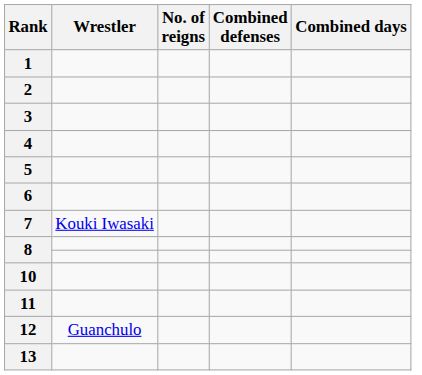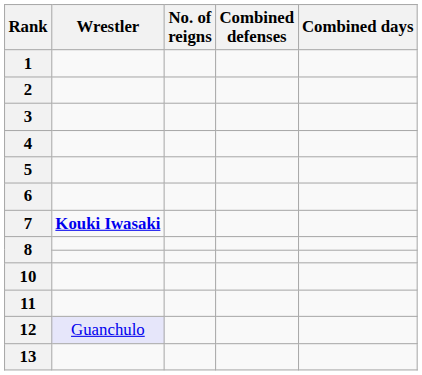(105, 223) normal -> (108, 223) bold
(105, 329) no background -> (108, 329) lavender background
